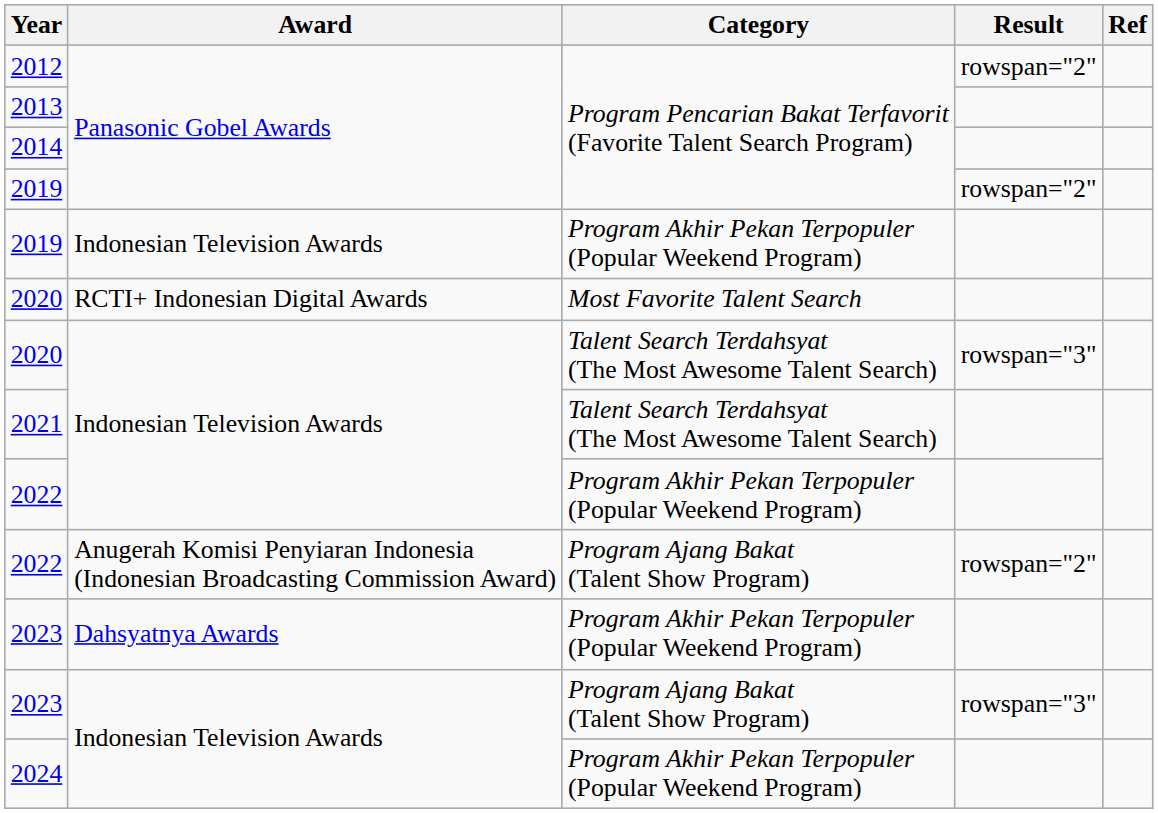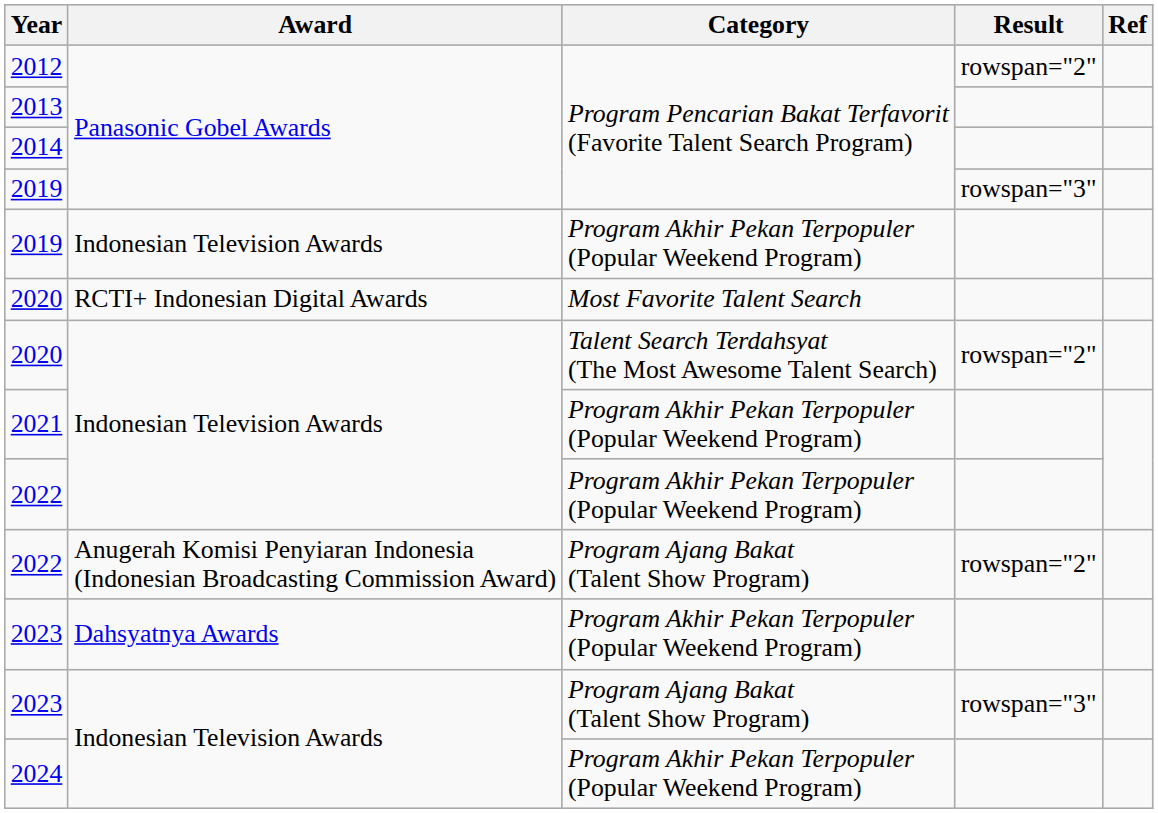(1029, 188) rowspan="2" -> (1029, 188) rowspan="3"
(1029, 354) rowspan="3" -> (1029, 354) rowspan="2"
(752, 424) Talent Search Terdahsyat (The Most Awesome Talent Search) -> (741, 424) Program Akhir Pekan Terpopuler (Popular Weekend Program)
